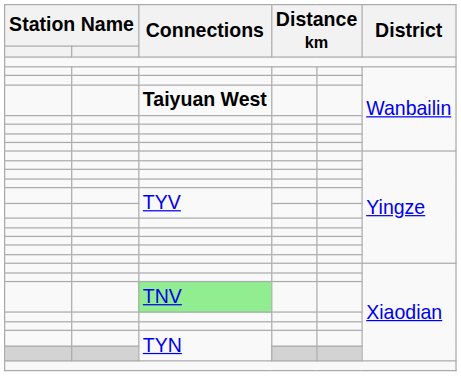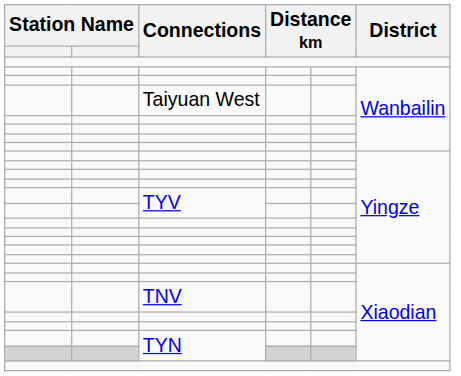(205, 99) bold -> (201, 99) normal
(162, 296) lightgreen background -> (162, 296) no background
